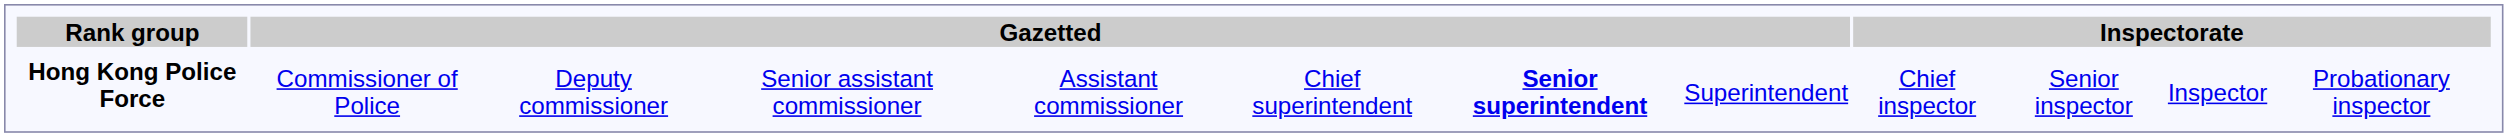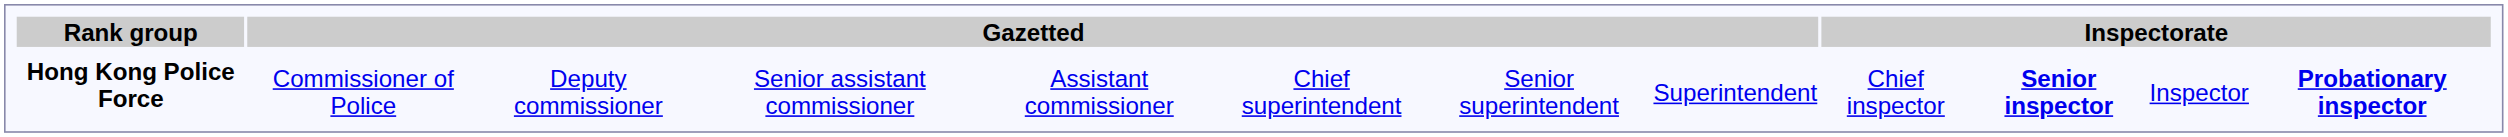(1560, 91) bold -> (1539, 91) normal
(2084, 91) normal -> (2059, 91) bold
(2381, 91) normal -> (2372, 91) bold
